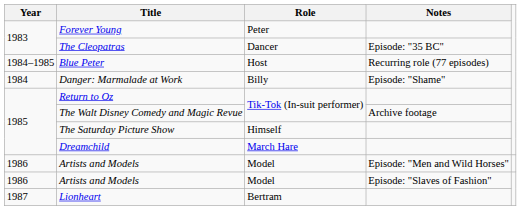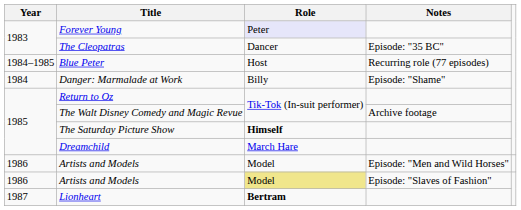(258, 29) no background -> (258, 29) lavender background
(264, 130) normal -> (265, 130) bold
(261, 180) no background -> (261, 180) khaki background
(265, 197) normal -> (267, 197) bold
